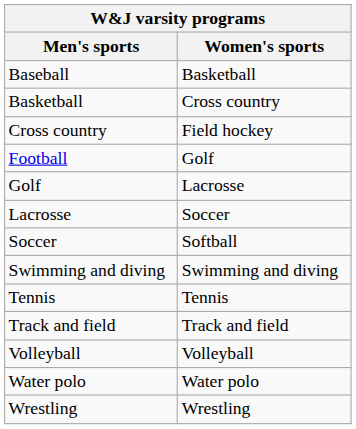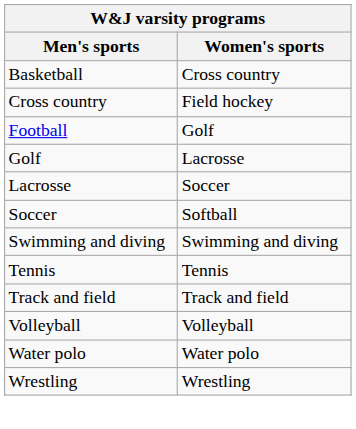- row: (39, 74)
